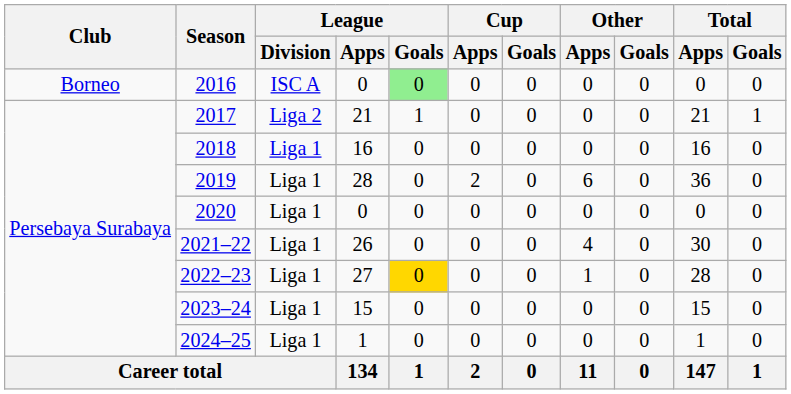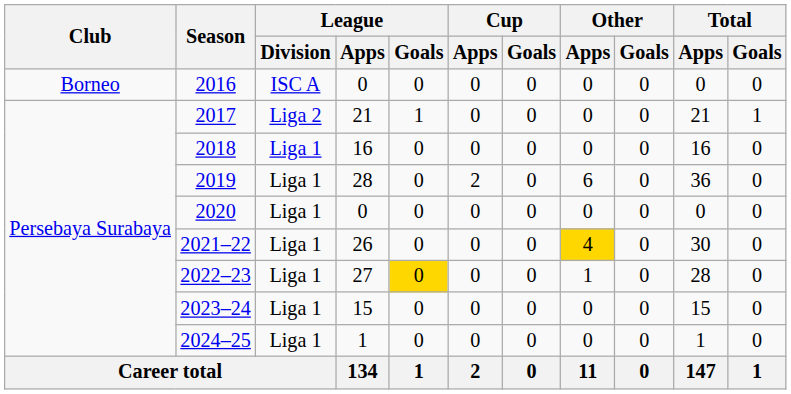(419, 84) lightgreen background -> (419, 84) no background
(588, 244) no background -> (588, 244) gold background
